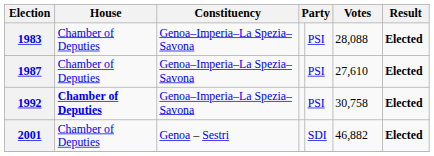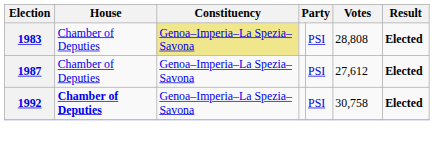(226, 39) no background -> (226, 39) khaki background
(352, 39) 28,088 -> (352, 39) 28,808
(352, 71) 27,610 -> (352, 71) 27,612
- row: (30, 135)
